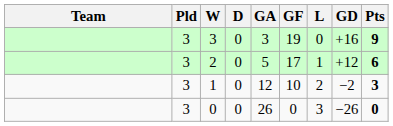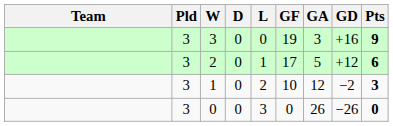columns swapped: (319, 16) <-> (265, 16)
